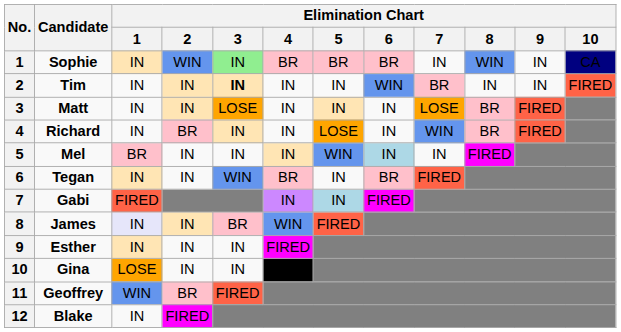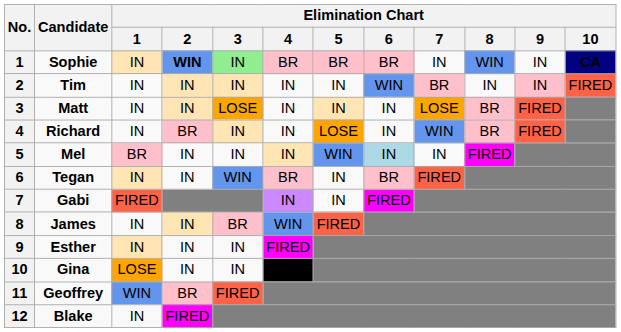(187, 62) normal -> (187, 62) bold
(590, 62) normal -> (590, 62) bold
(238, 85) bold -> (238, 85) normal
(540, 85) no background -> (540, 85) pink background
(338, 200) lightblue background -> (338, 200) no background
(137, 223) lavender background -> (137, 223) no background
